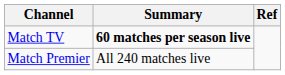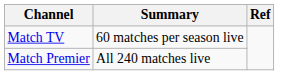(173, 37) bold -> (170, 37) normal
